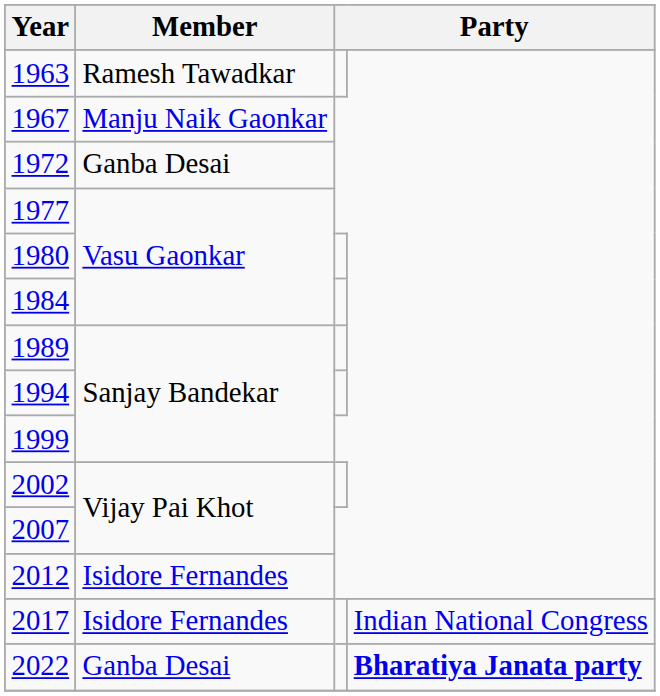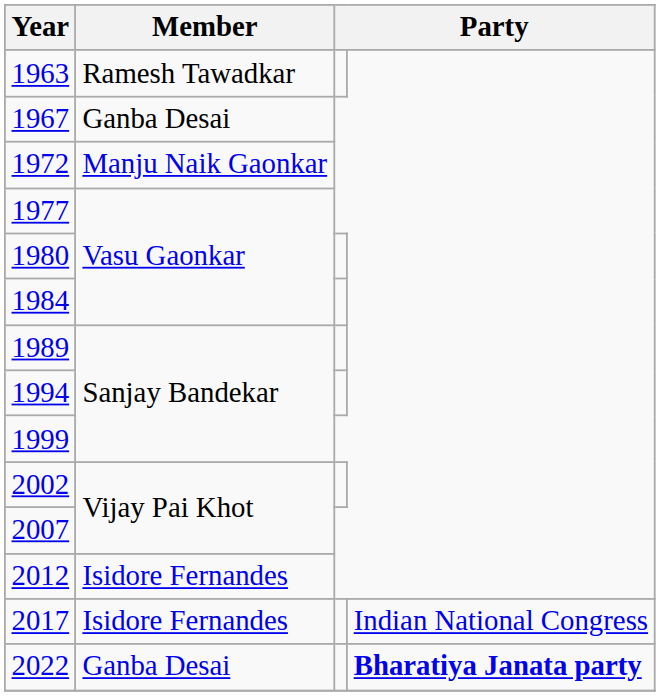(205, 118) Manju Naik Gaonkar -> (156, 118) Ganba Desai
(156, 164) Ganba Desai -> (205, 164) Manju Naik Gaonkar
